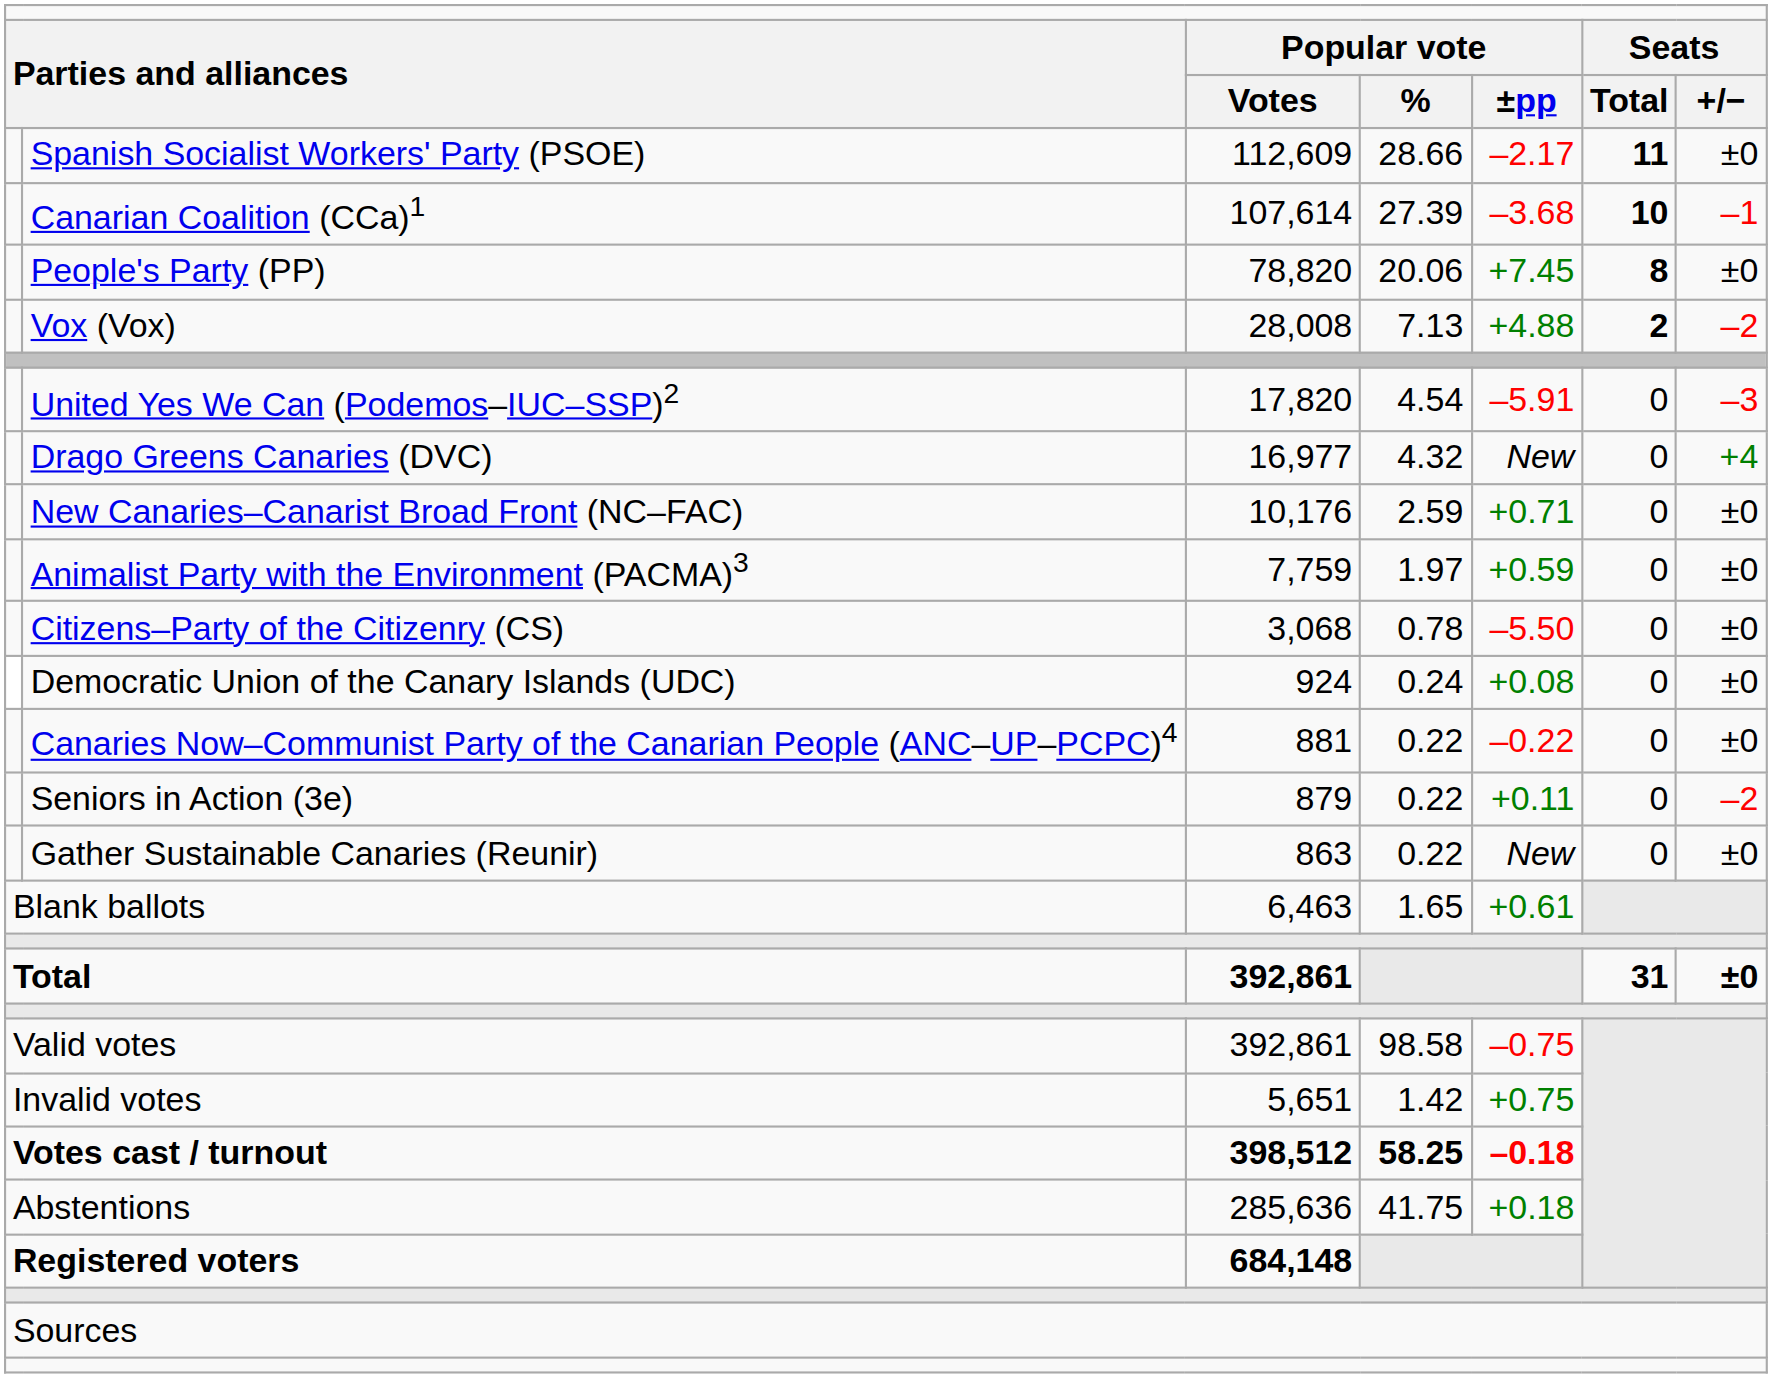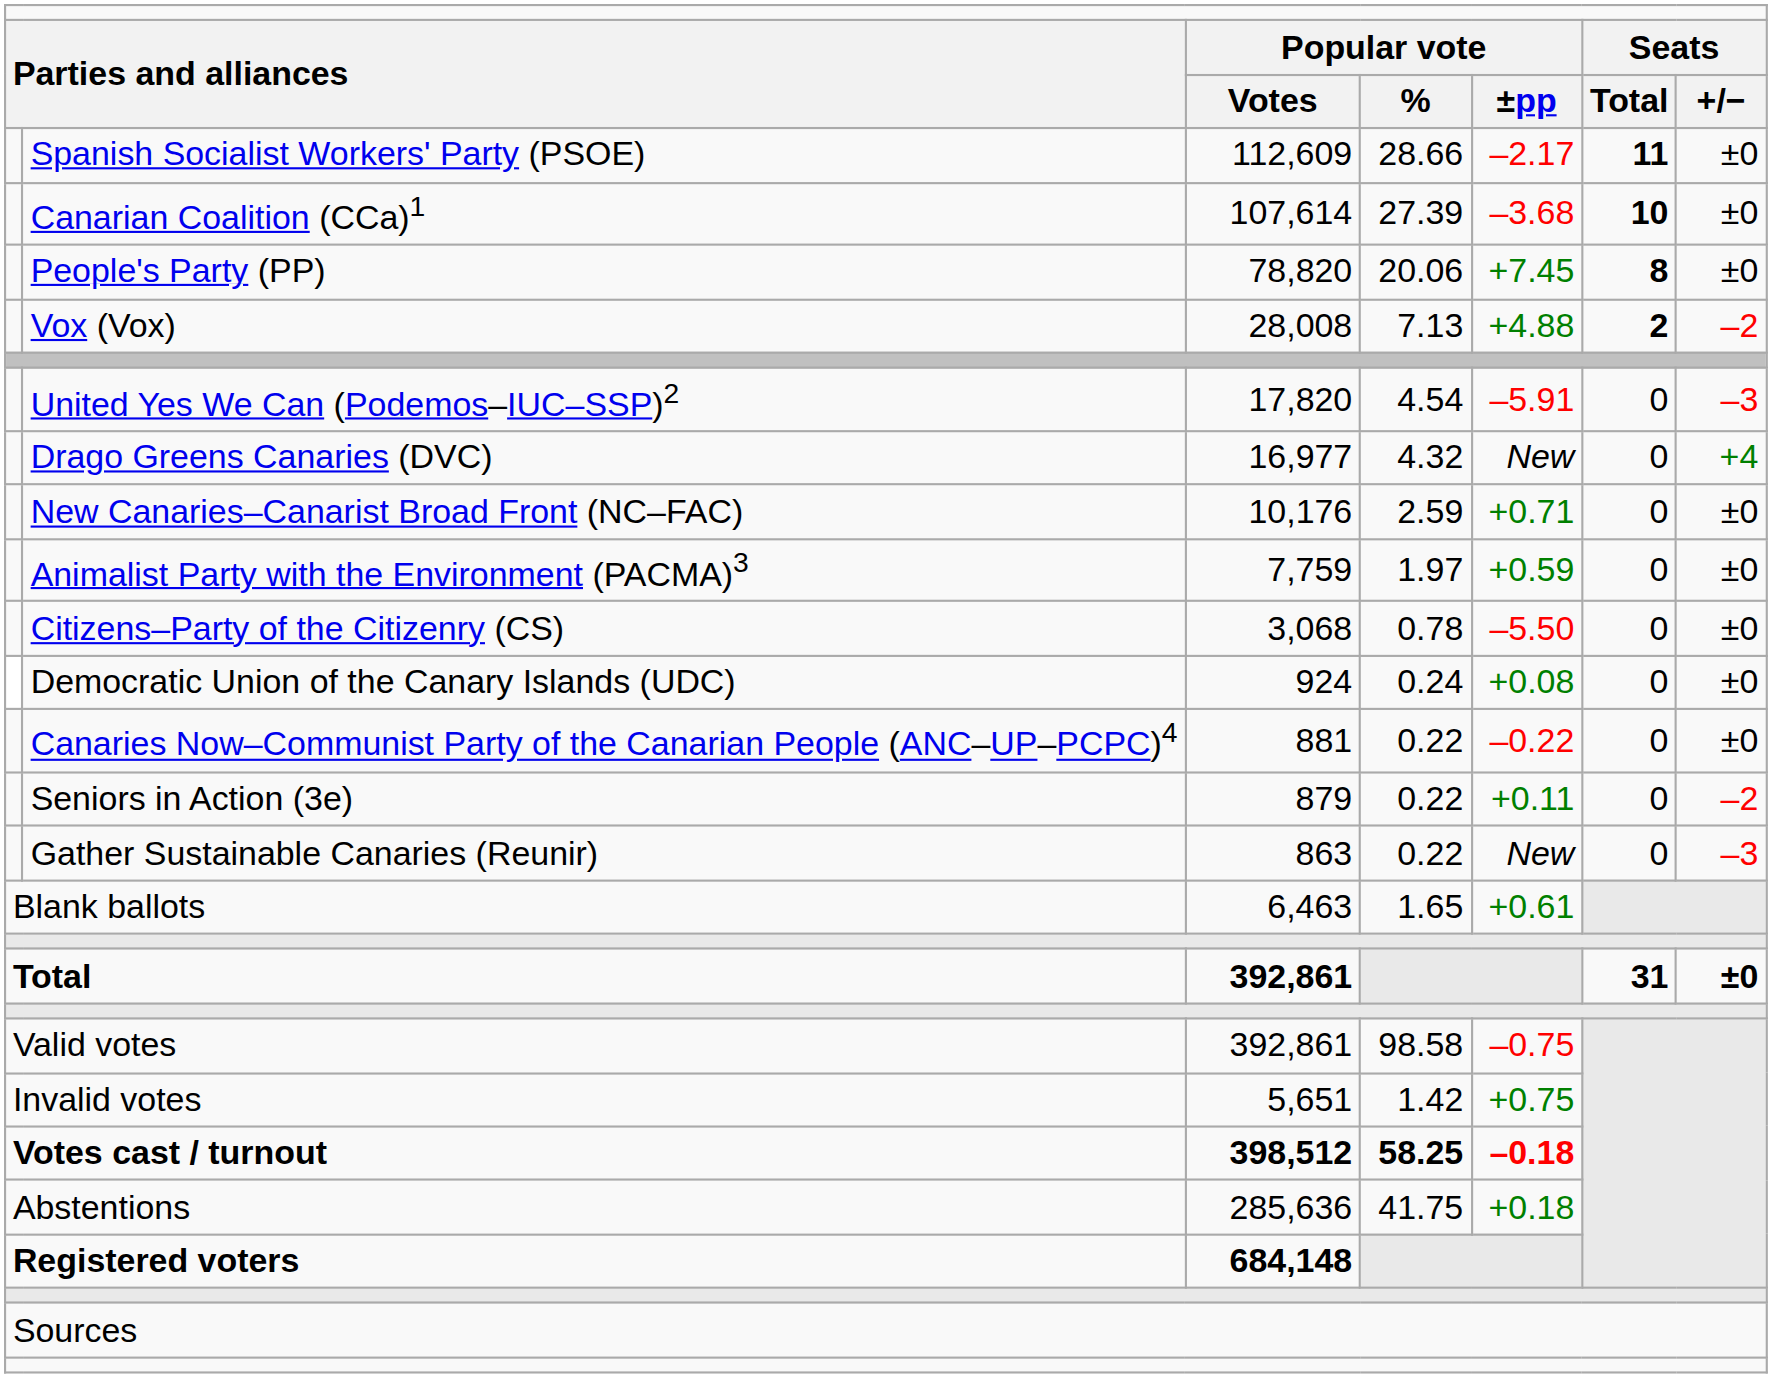(1739, 212) –1 -> (1740, 212) ±0
(1740, 852) ±0 -> (1739, 852) –3
